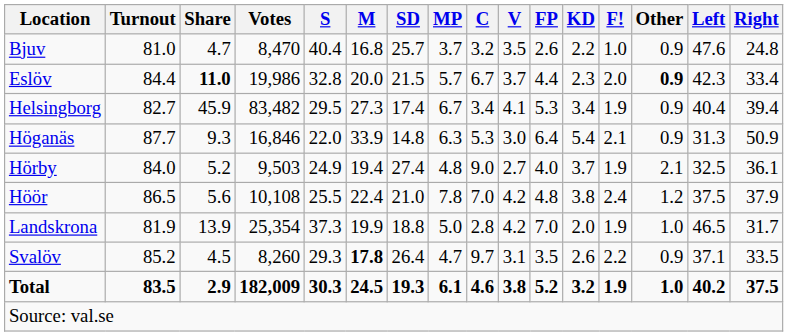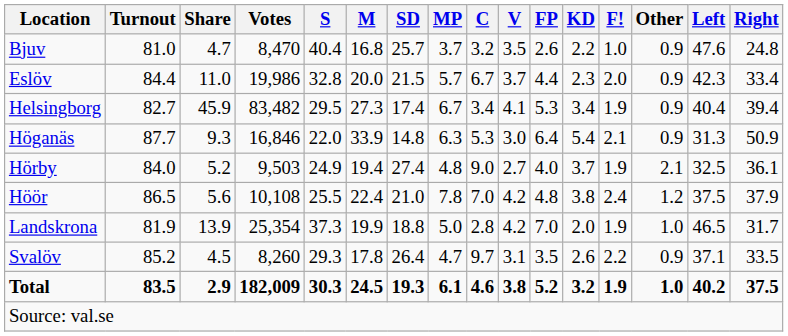(215, 78) bold -> (215, 78) normal
(672, 78) bold -> (672, 78) normal
(367, 256) bold -> (367, 256) normal
